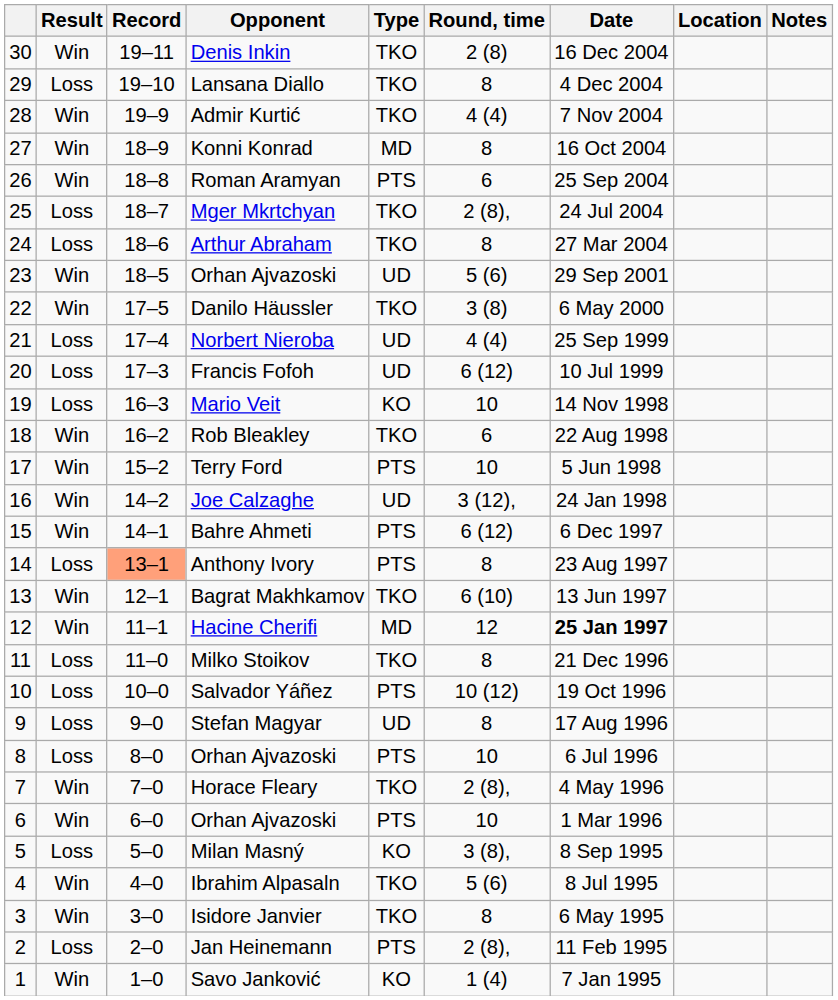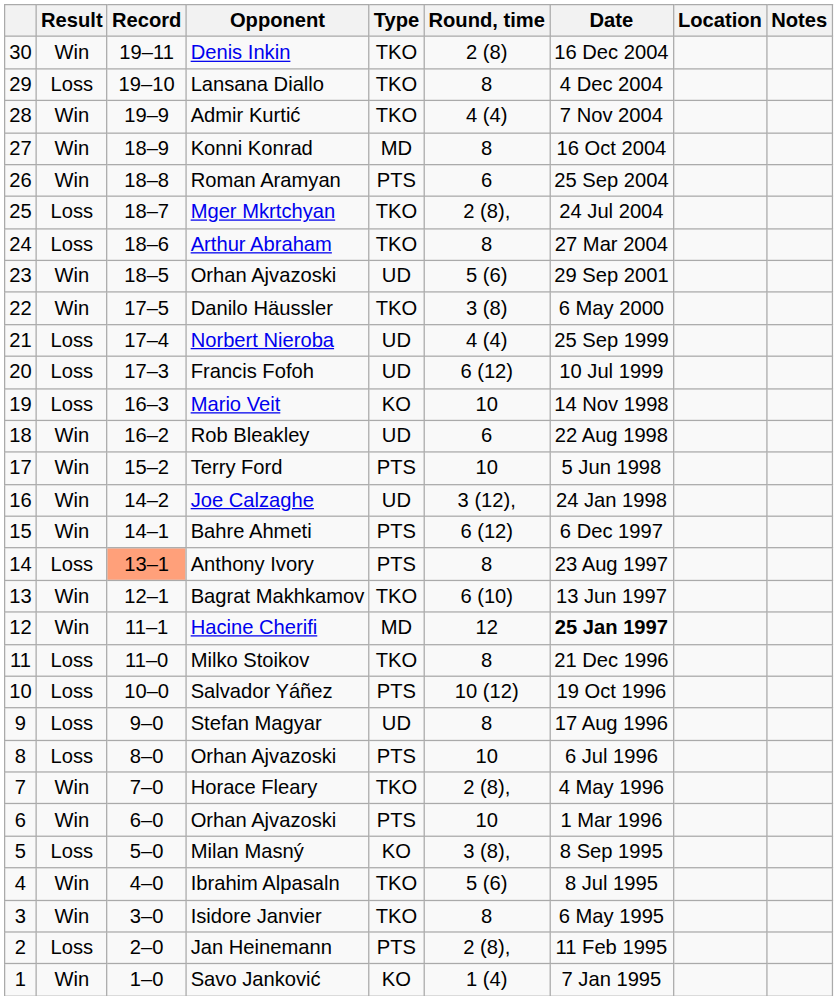(396, 436) TKO -> (396, 436) UD
